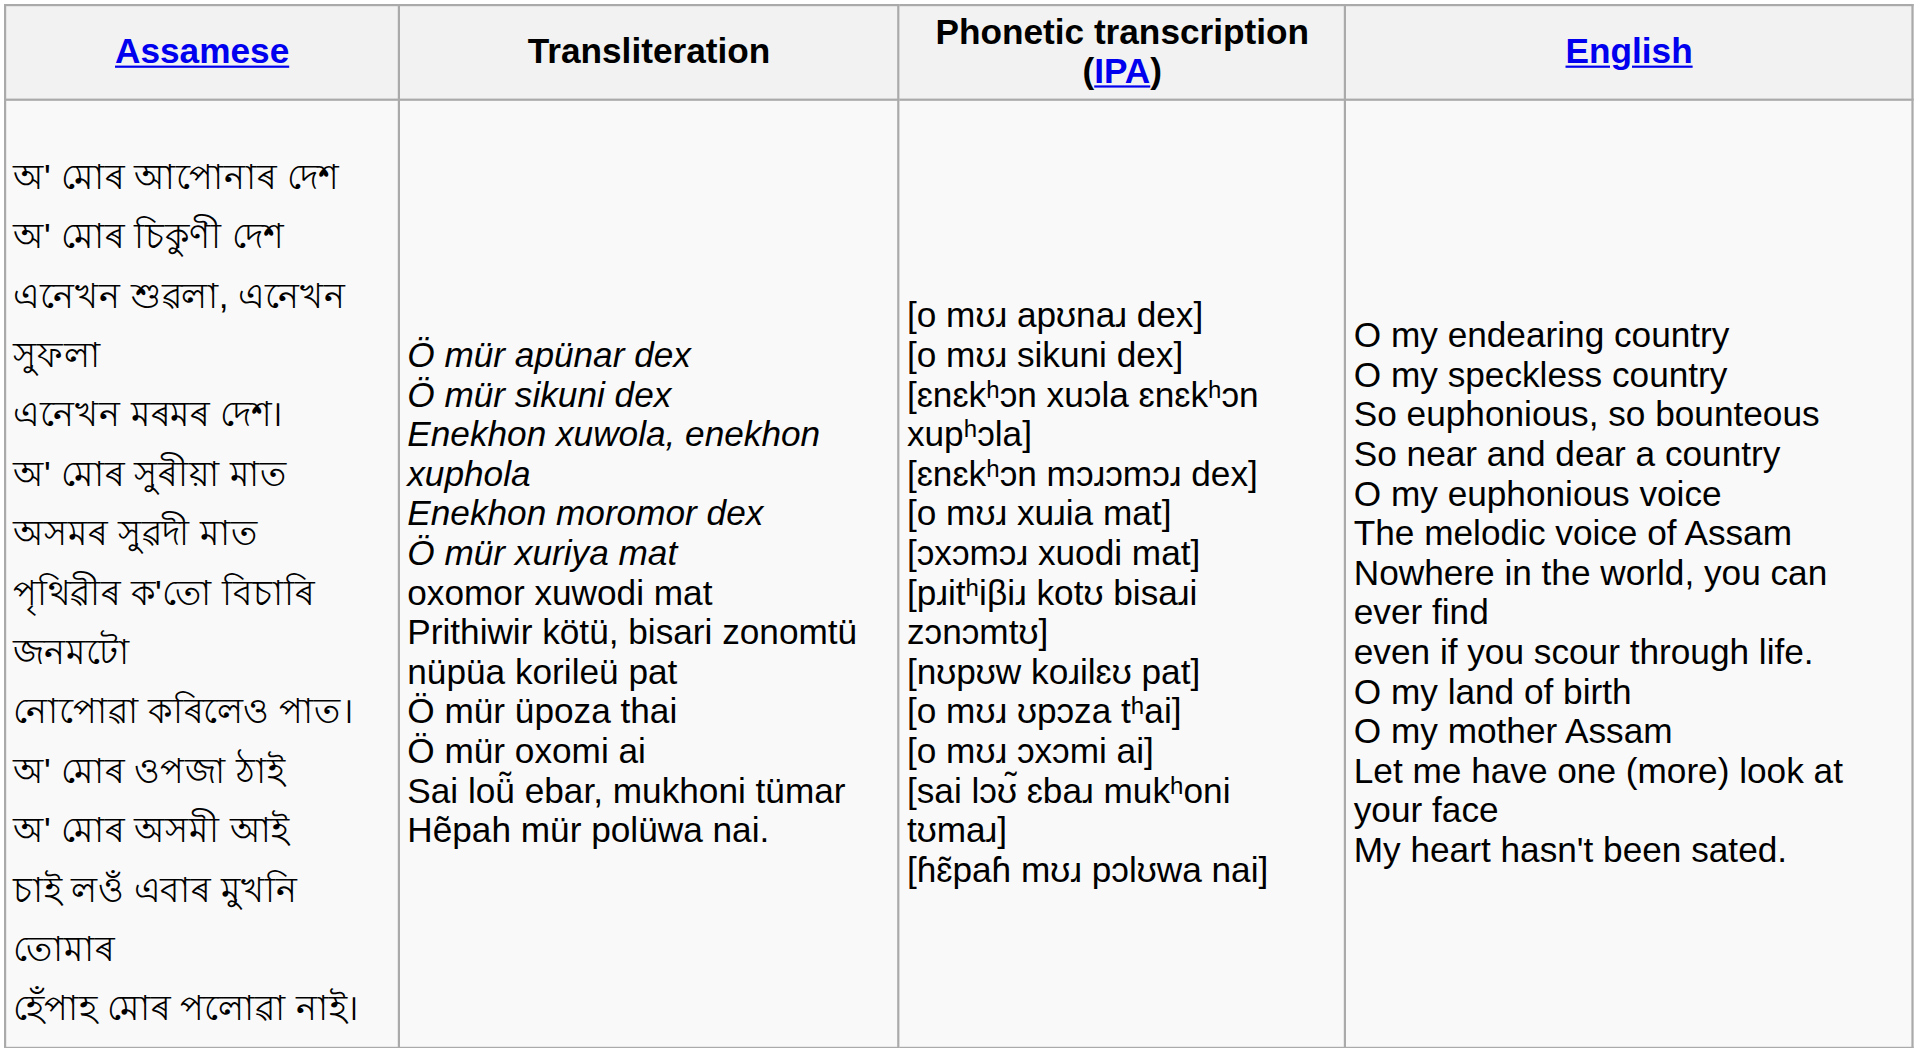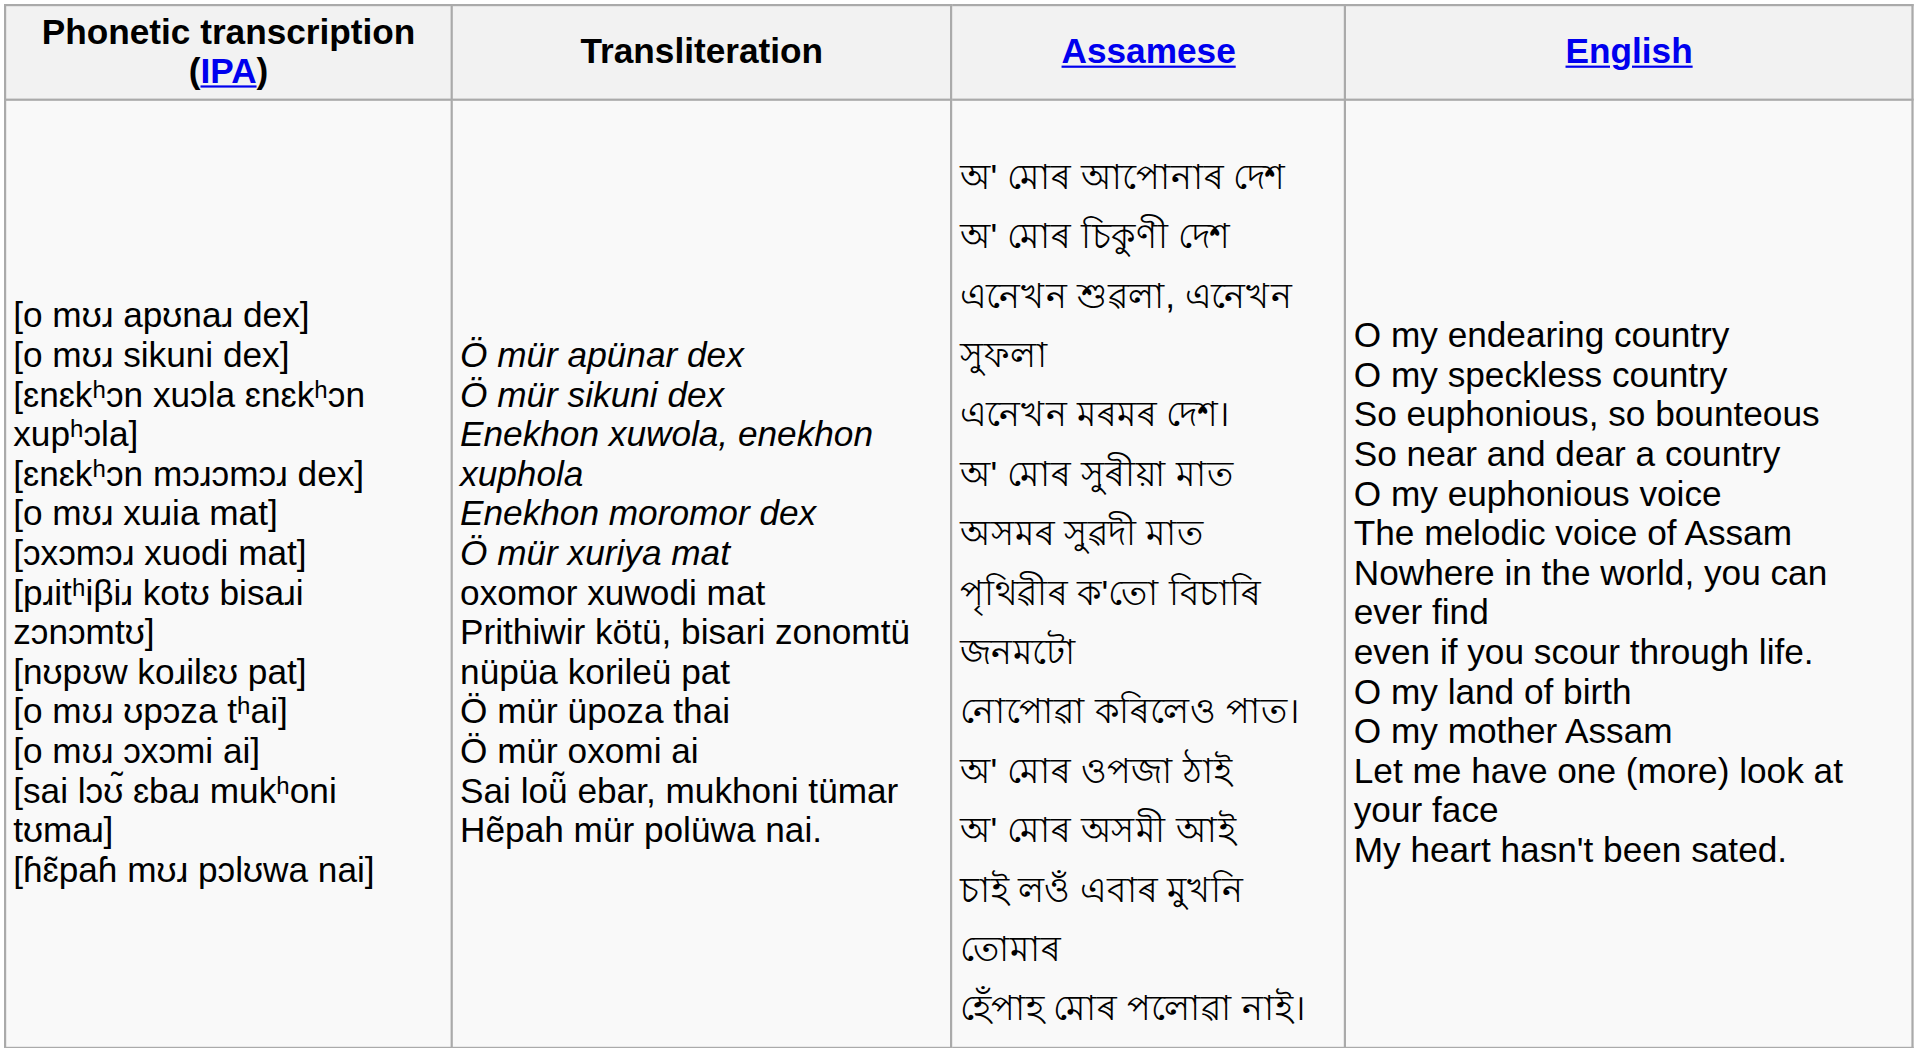columns swapped: (202, 52) <-> (1122, 52)
